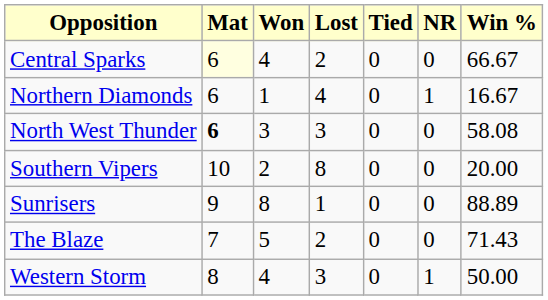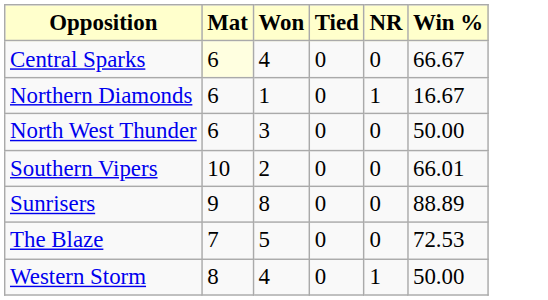- column: (336, 22)
(213, 131) bold -> (213, 131) normal
(493, 131) 58.08 -> (439, 131) 50.00
(493, 167) 20.00 -> (439, 167) 66.01
(493, 240) 71.43 -> (439, 240) 72.53
